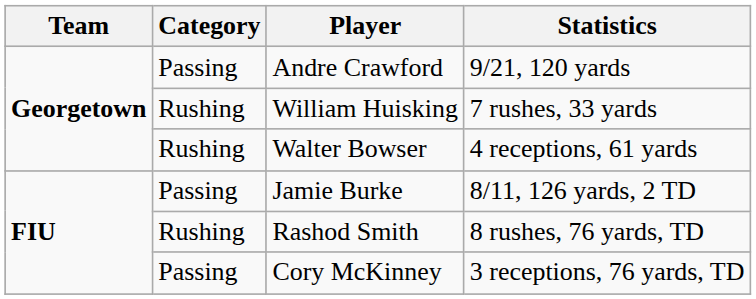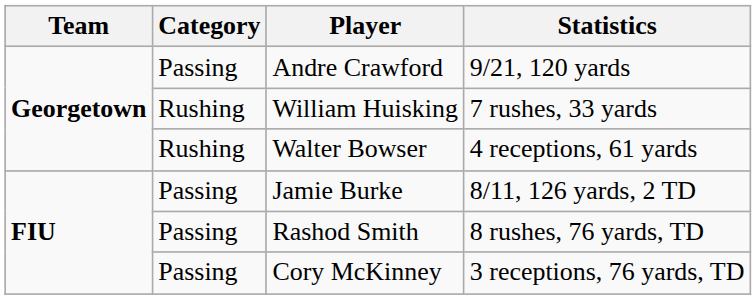(202, 231) Rushing -> (198, 231) Passing
